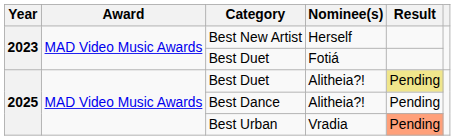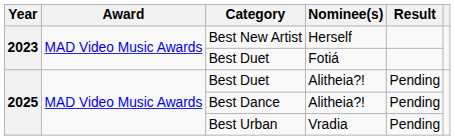(415, 80) khaki background -> (415, 80) no background
(415, 124) lightsalmon background -> (415, 124) no background
